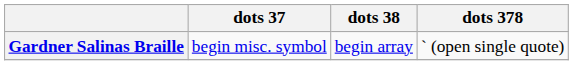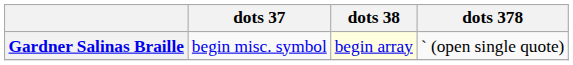(374, 45) no background -> (374, 45) lightyellow background
